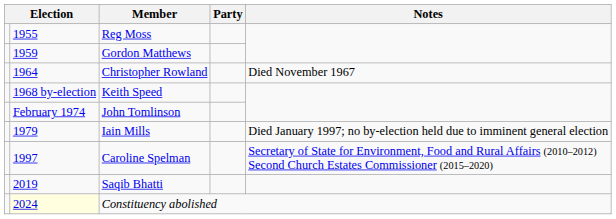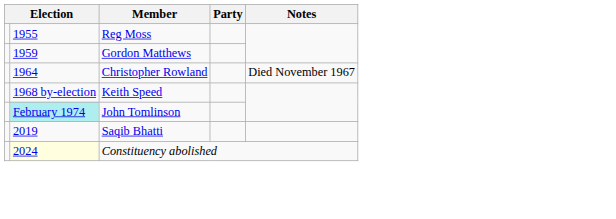(49, 111) no background -> (49, 111) paleturquoise background
- row: (126, 131)
- row: (146, 157)
